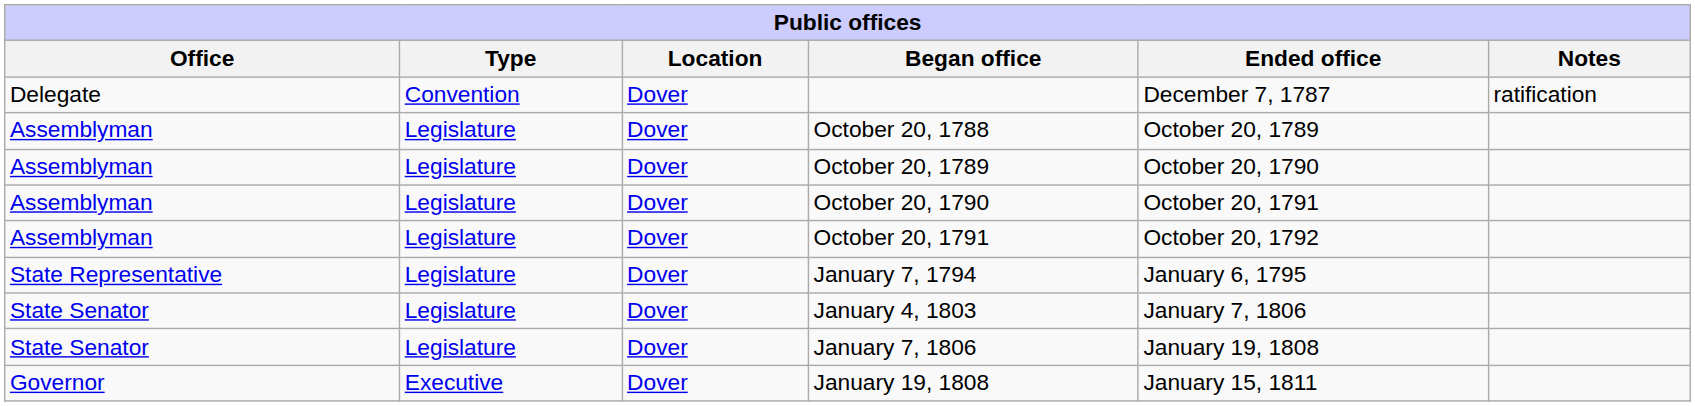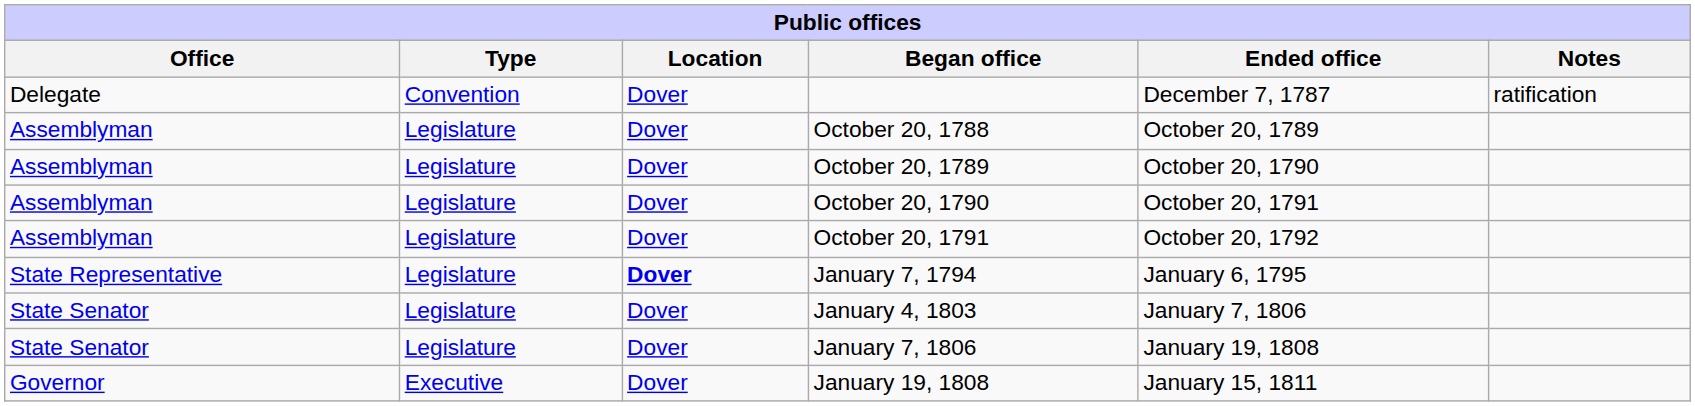(657, 274) normal -> (659, 274) bold
